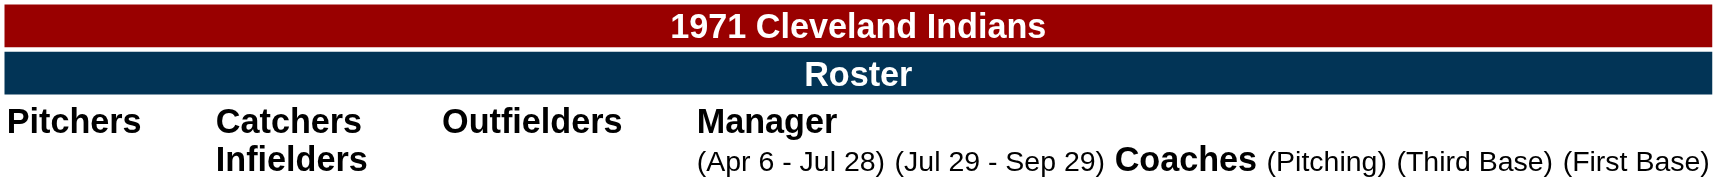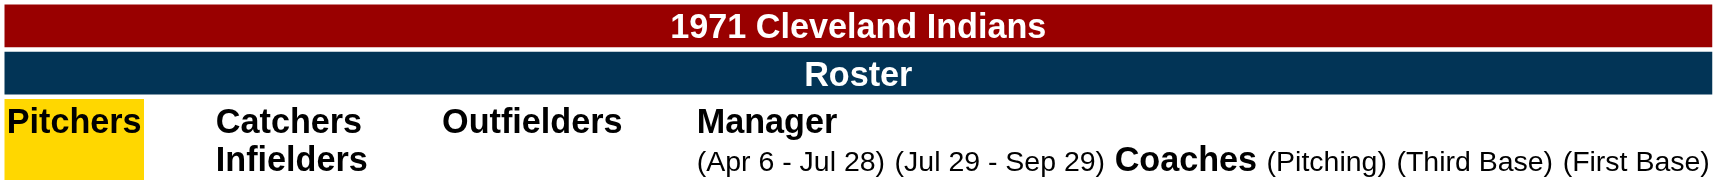(74, 120) no background -> (74, 120) gold background
